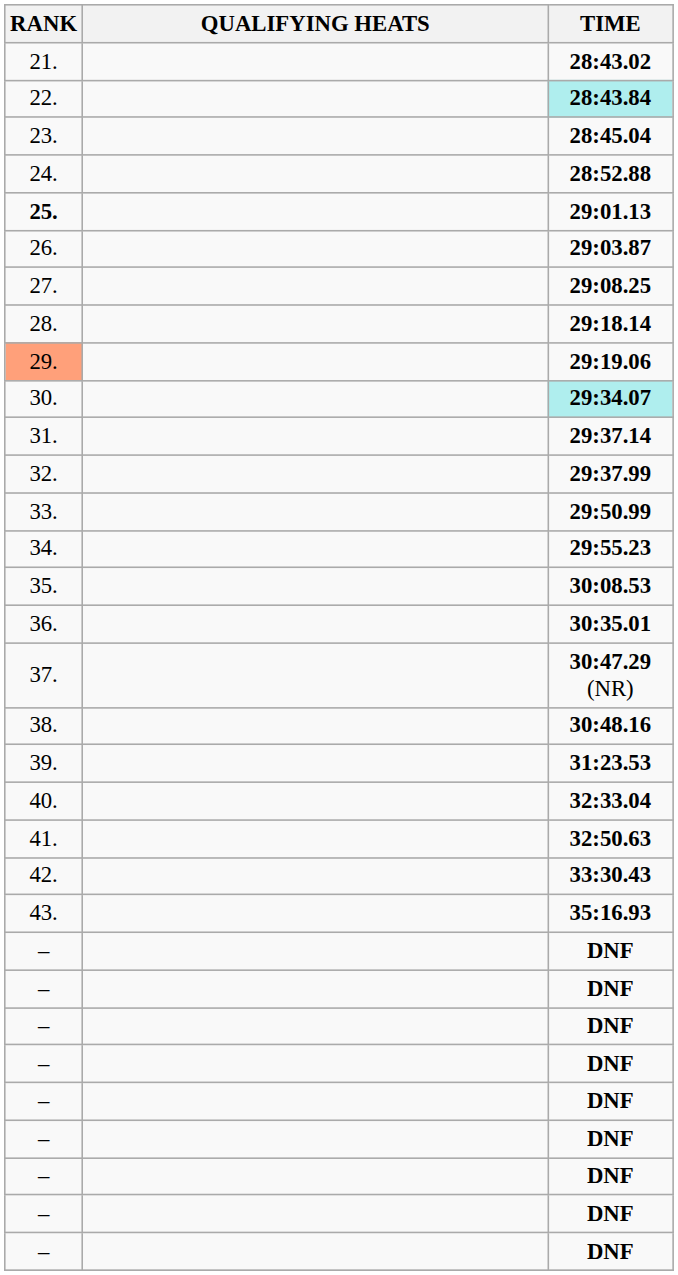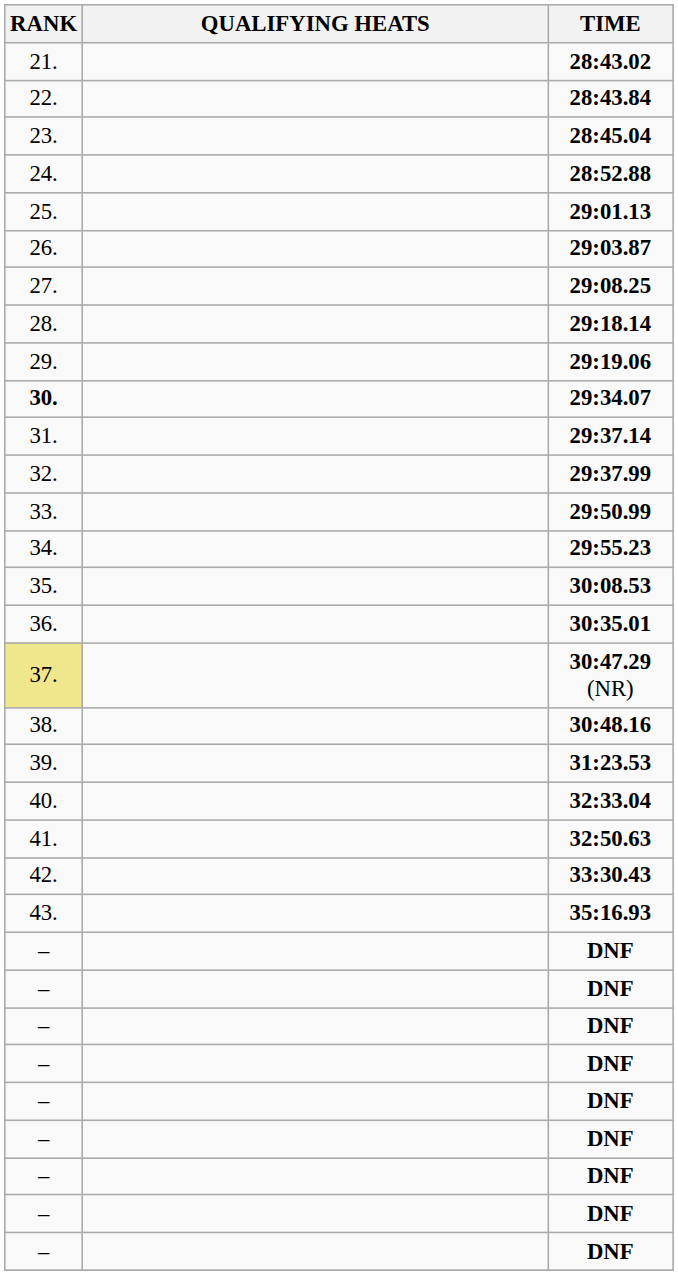(610, 98) paleturquoise background -> (610, 98) no background
(44, 211) bold -> (44, 211) normal
(44, 361) lightsalmon background -> (44, 361) no background
(44, 398) normal -> (44, 398) bold
(610, 398) paleturquoise background -> (610, 398) no background
(44, 675) no background -> (44, 675) khaki background
